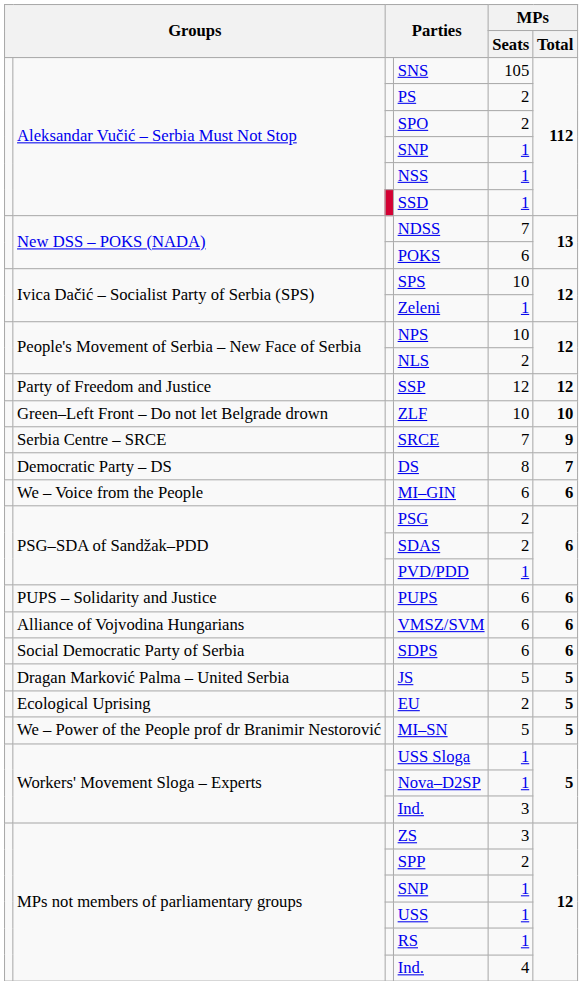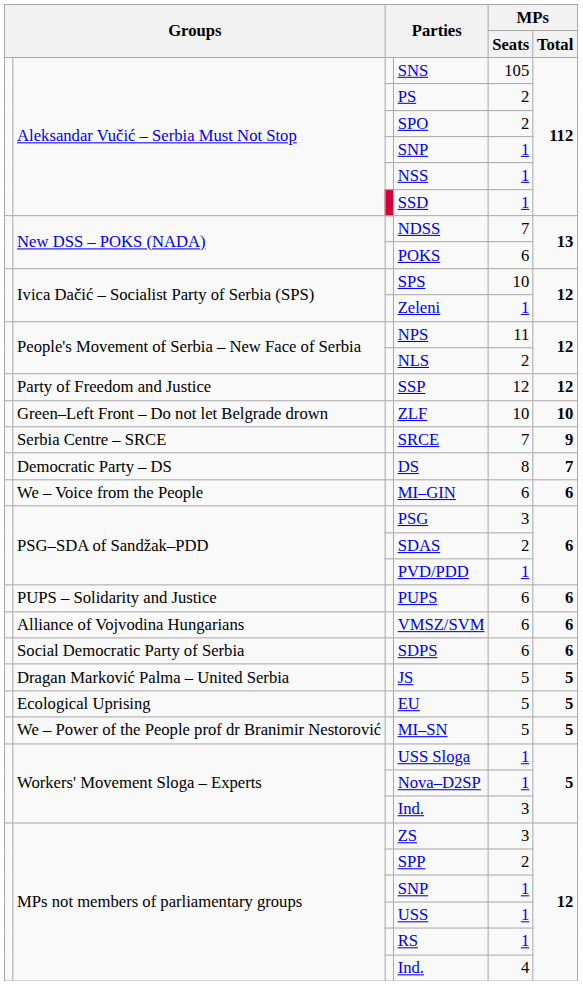(521, 334) 10 -> (521, 334) 11
(525, 519) 2 -> (525, 519) 3
(525, 703) 2 -> (525, 703) 5
